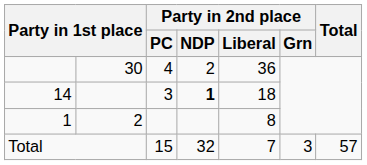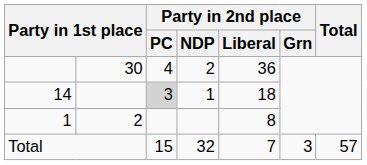(168, 95) no background -> (168, 95) lightgrey background
(210, 95) bold -> (210, 95) normal
